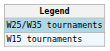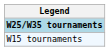(54, 25) normal -> (54, 25) bold
